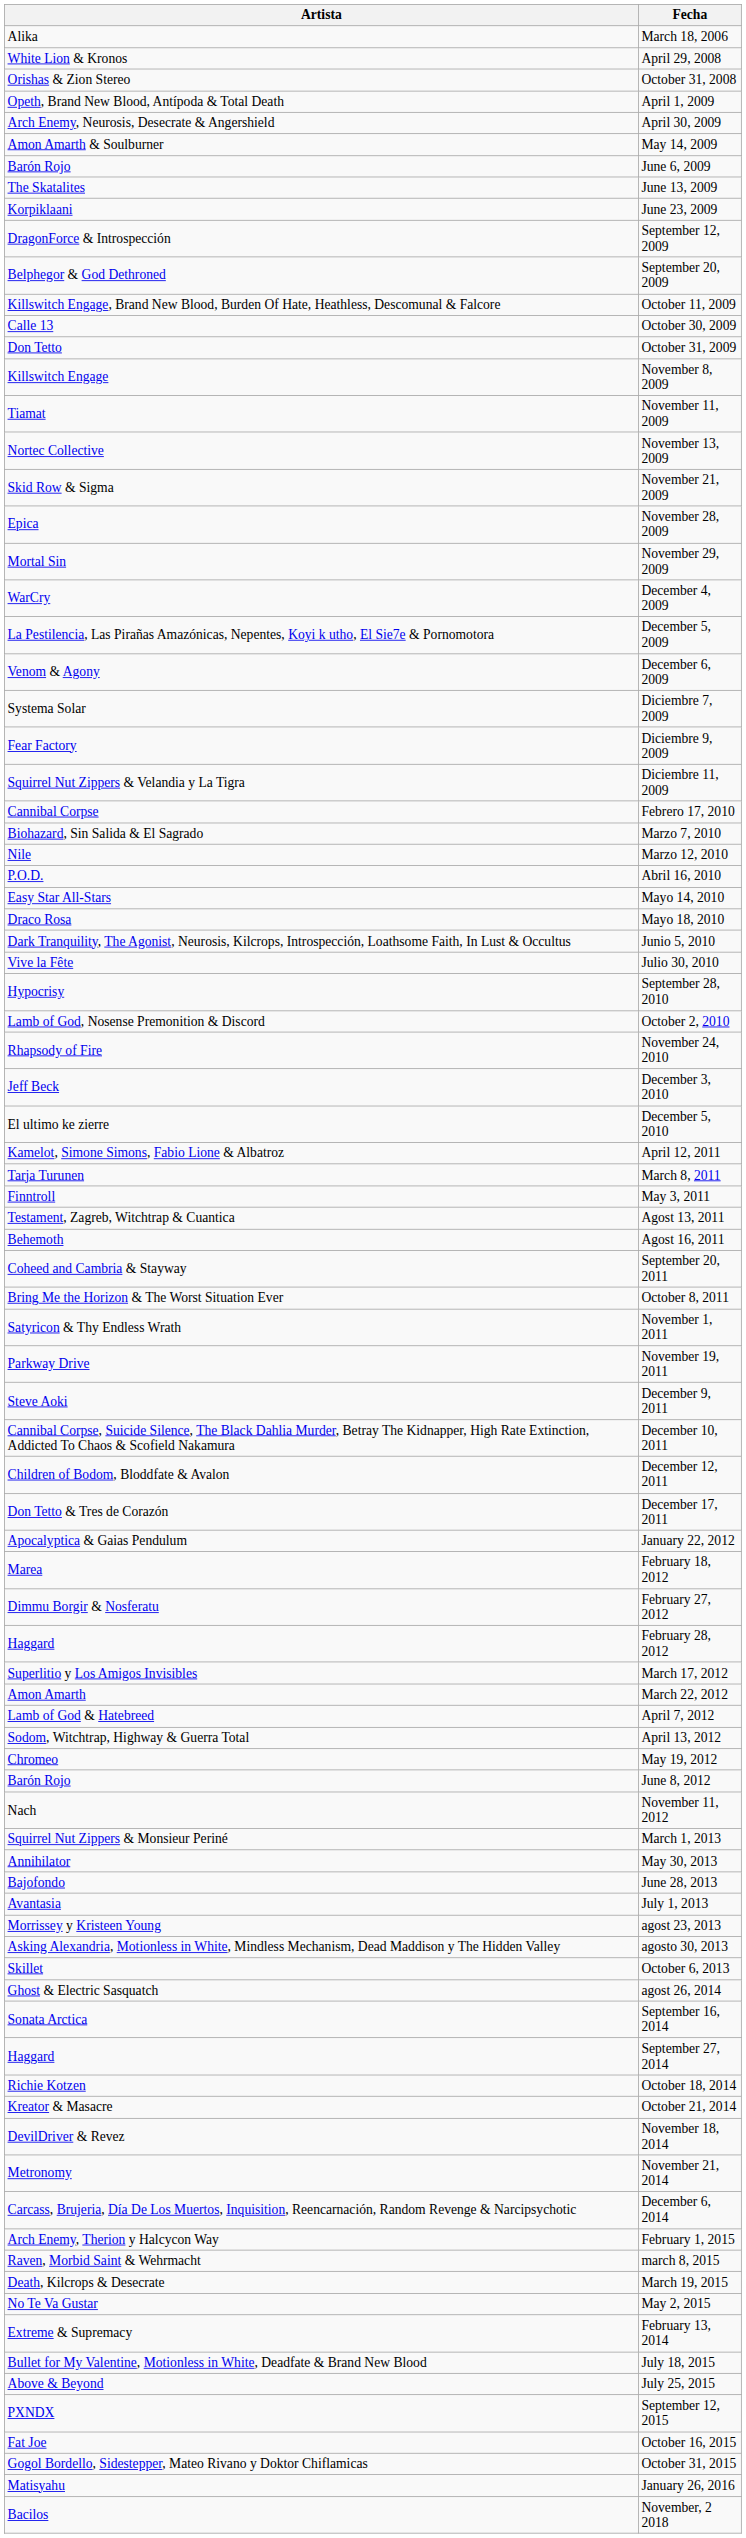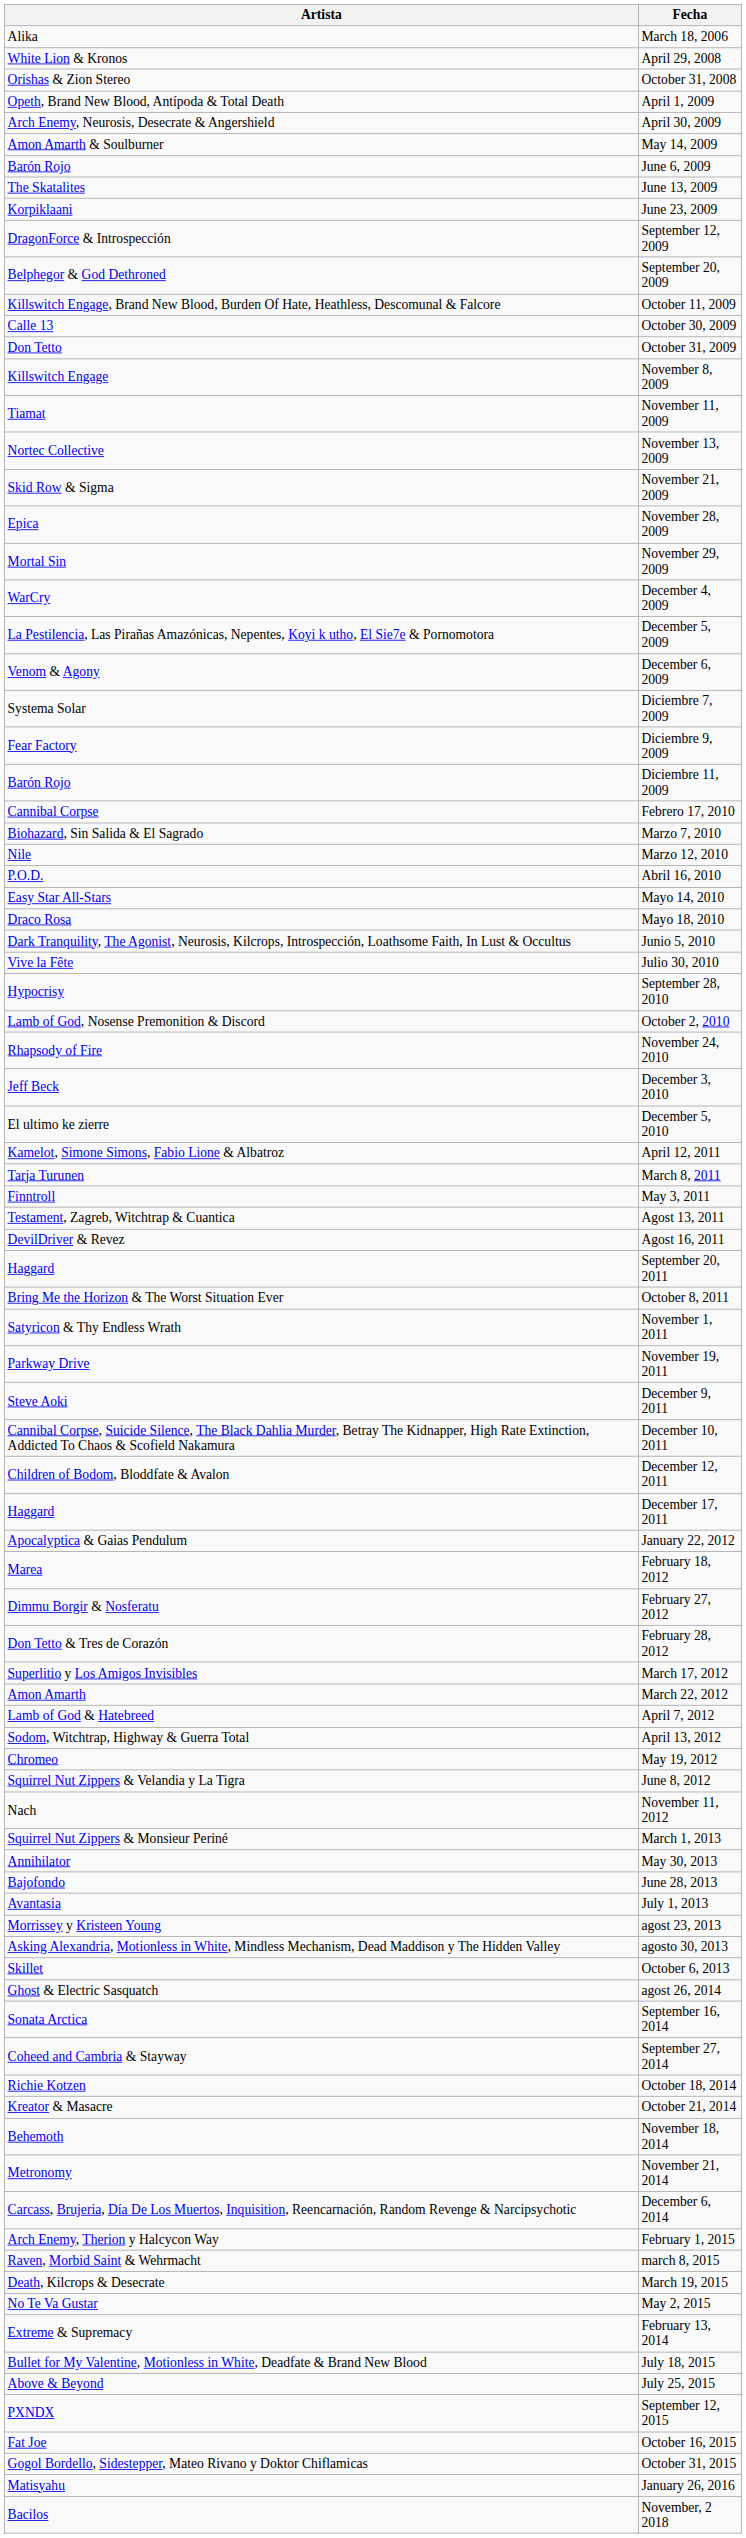(126, 782) Squirrel Nut Zippers & Velandia y La Tigra -> (39, 782) Barón Rojo
(36, 1239) Behemoth -> (66, 1239) DevilDriver & Revez
(97, 1268) Coheed and Cambria & Stayway -> (31, 1268) Haggard
(88, 1511) Don Tetto & Tres de Corazón -> (31, 1511) Haggard
(31, 1643) Haggard -> (88, 1643) Don Tetto & Tres de Corazón
(39, 1780) Barón Rojo -> (126, 1780) Squirrel Nut Zippers & Velandia y La Tigra
(31, 2056) Haggard -> (97, 2056) Coheed and Cambria & Stayway
(66, 2136) DevilDriver & Revez -> (36, 2136) Behemoth
